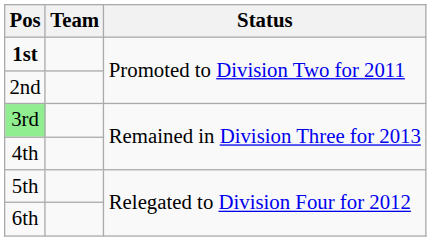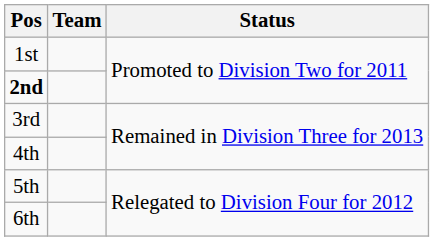(25, 53) bold -> (26, 53) normal
(25, 86) normal -> (26, 86) bold
(25, 119) lightgreen background -> (26, 119) no background
